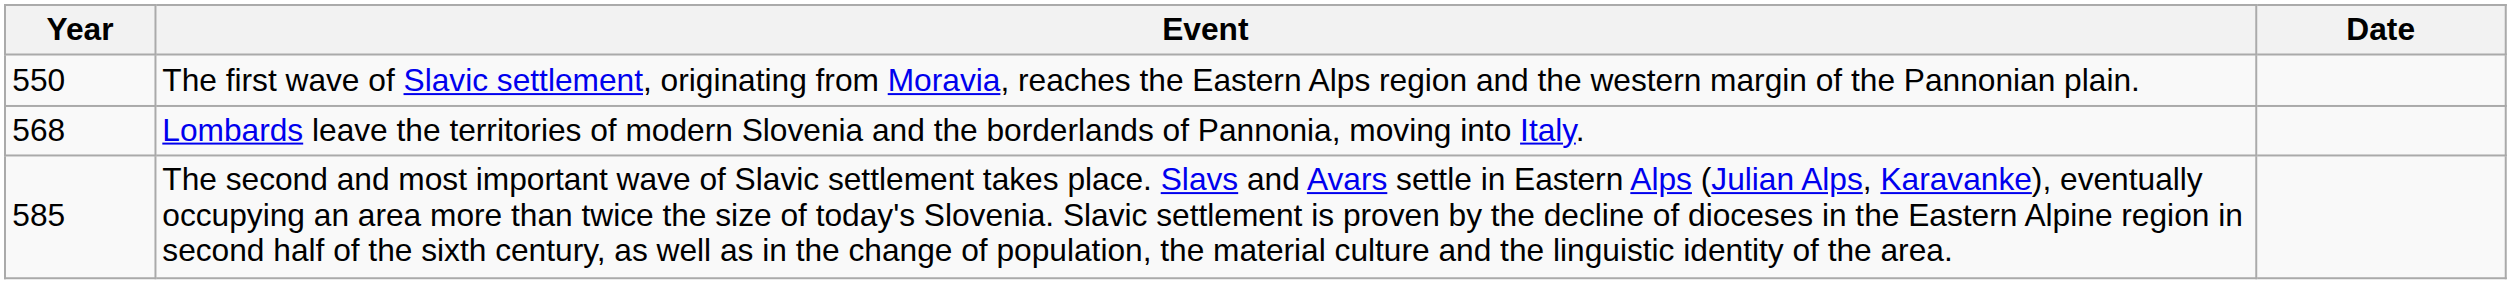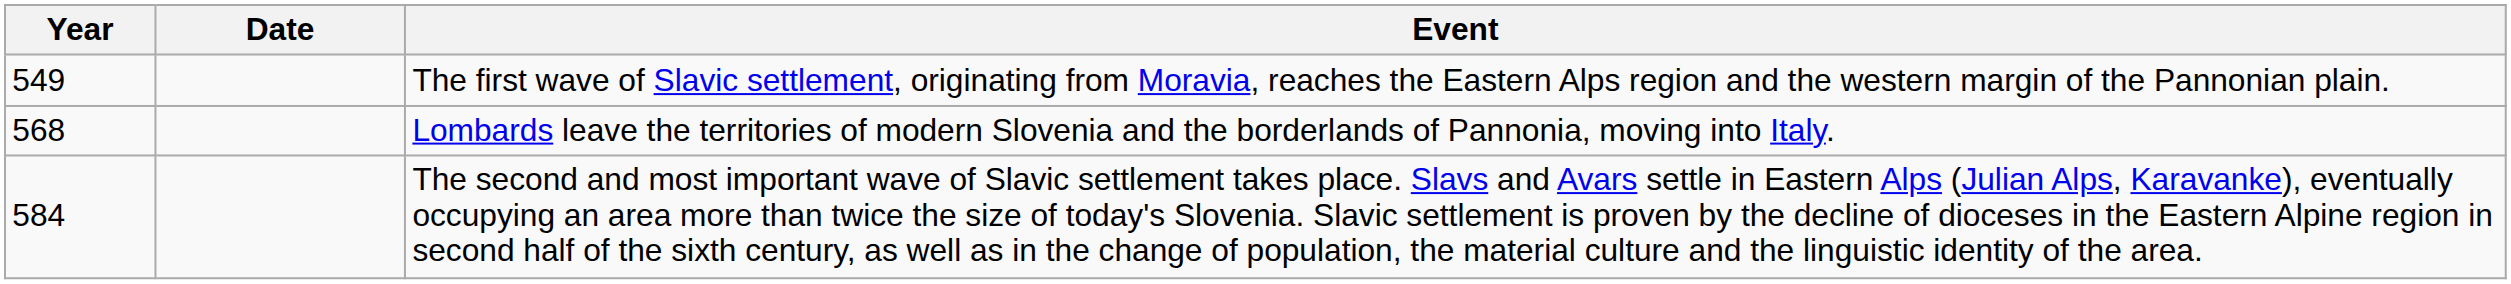columns swapped: (2381, 29) <-> (1205, 29)
(39, 79) 550 -> (39, 79) 549
(39, 215) 585 -> (39, 215) 584
